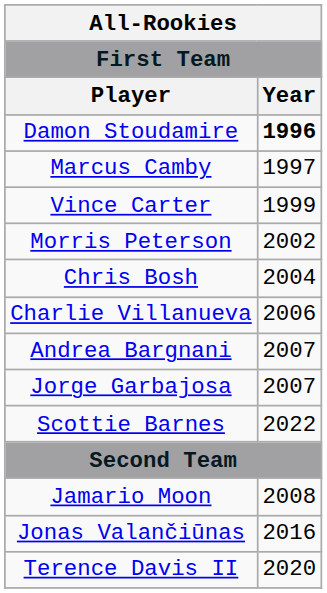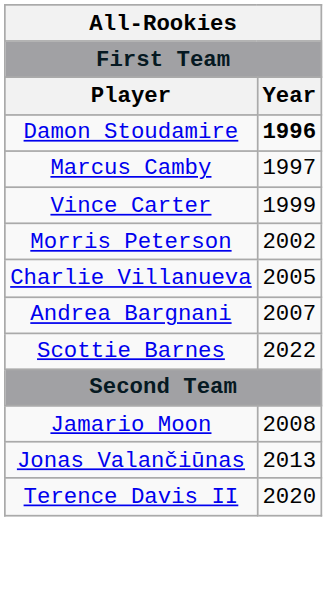- row: (131, 278)
(289, 315) 2006 -> (289, 278) 2005
- row: (131, 388)
(289, 533) 2016 -> (289, 460) 2013
